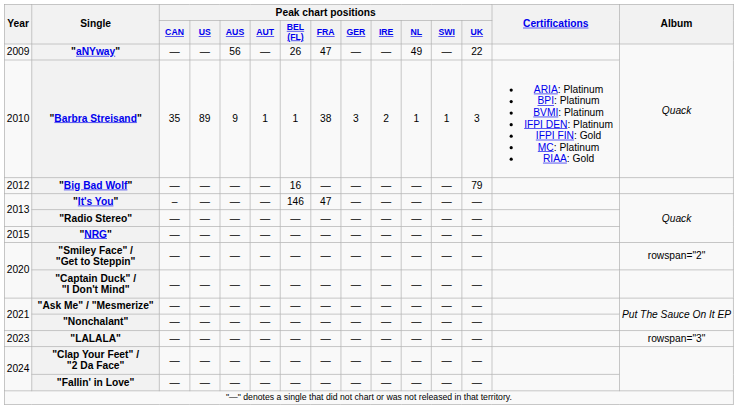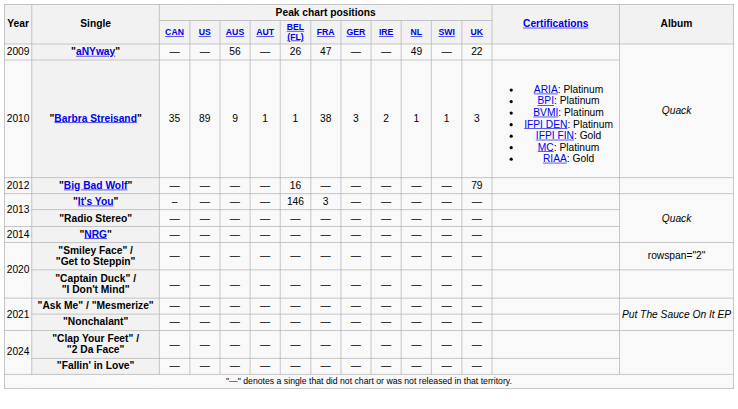(326, 202) 47 -> (326, 202) 3
(18, 234) 2015 -> (18, 234) 2014
- row: (96, 338)
